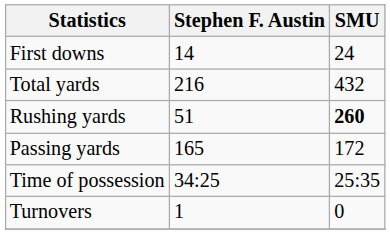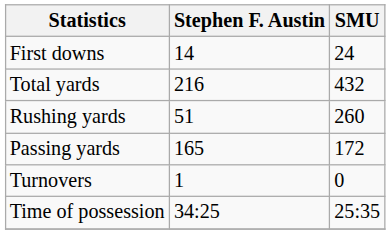(349, 116) bold -> (349, 116) normal
rows swapped: (51, 212) <-> (87, 180)
